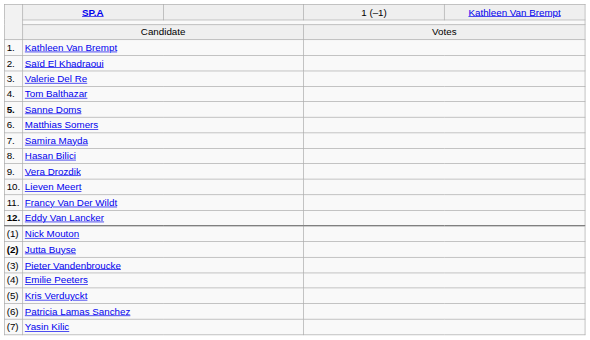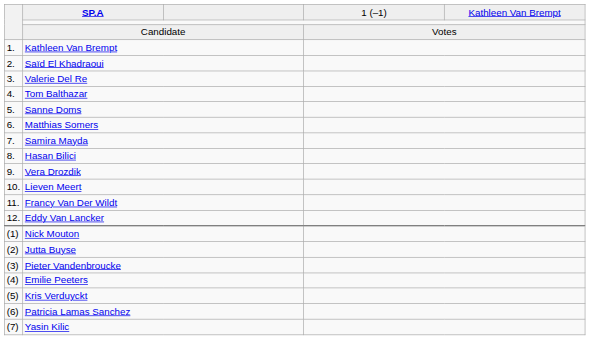(11, 110) bold -> (11, 110) normal
(13, 218) bold -> (13, 218) normal
(13, 250) bold -> (13, 250) normal
